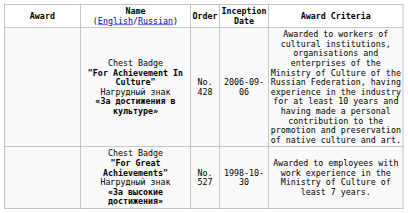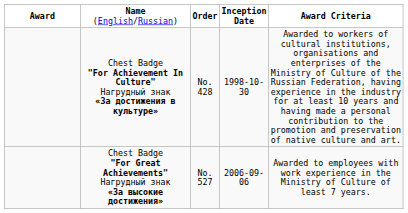(244, 87) 2006-09-06 -> (244, 87) 1998-10-30
(244, 177) 1998-10-30 -> (244, 177) 2006-09-06
